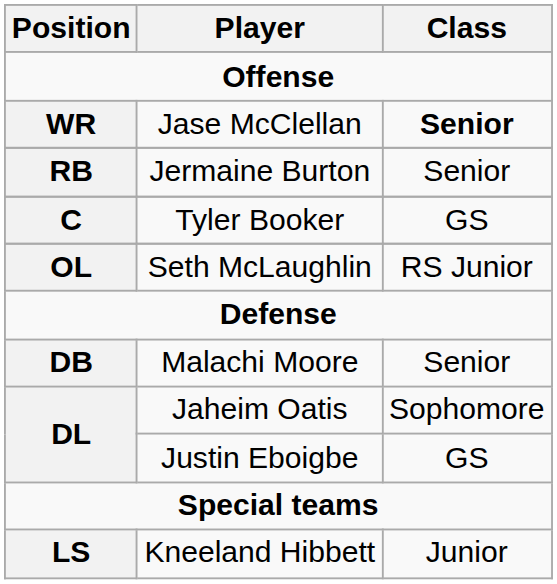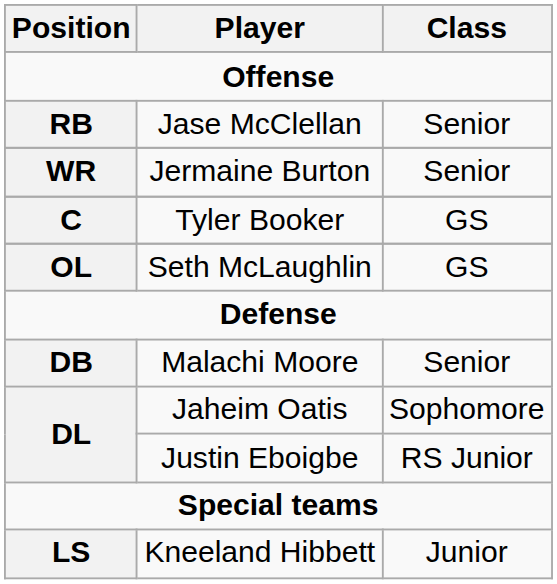(71, 123) WR -> (71, 123) RB
(467, 123) bold -> (467, 123) normal
(71, 171) RB -> (71, 171) WR
(467, 266) RS Junior -> (467, 266) GS
(467, 457) GS -> (467, 457) RS Junior
